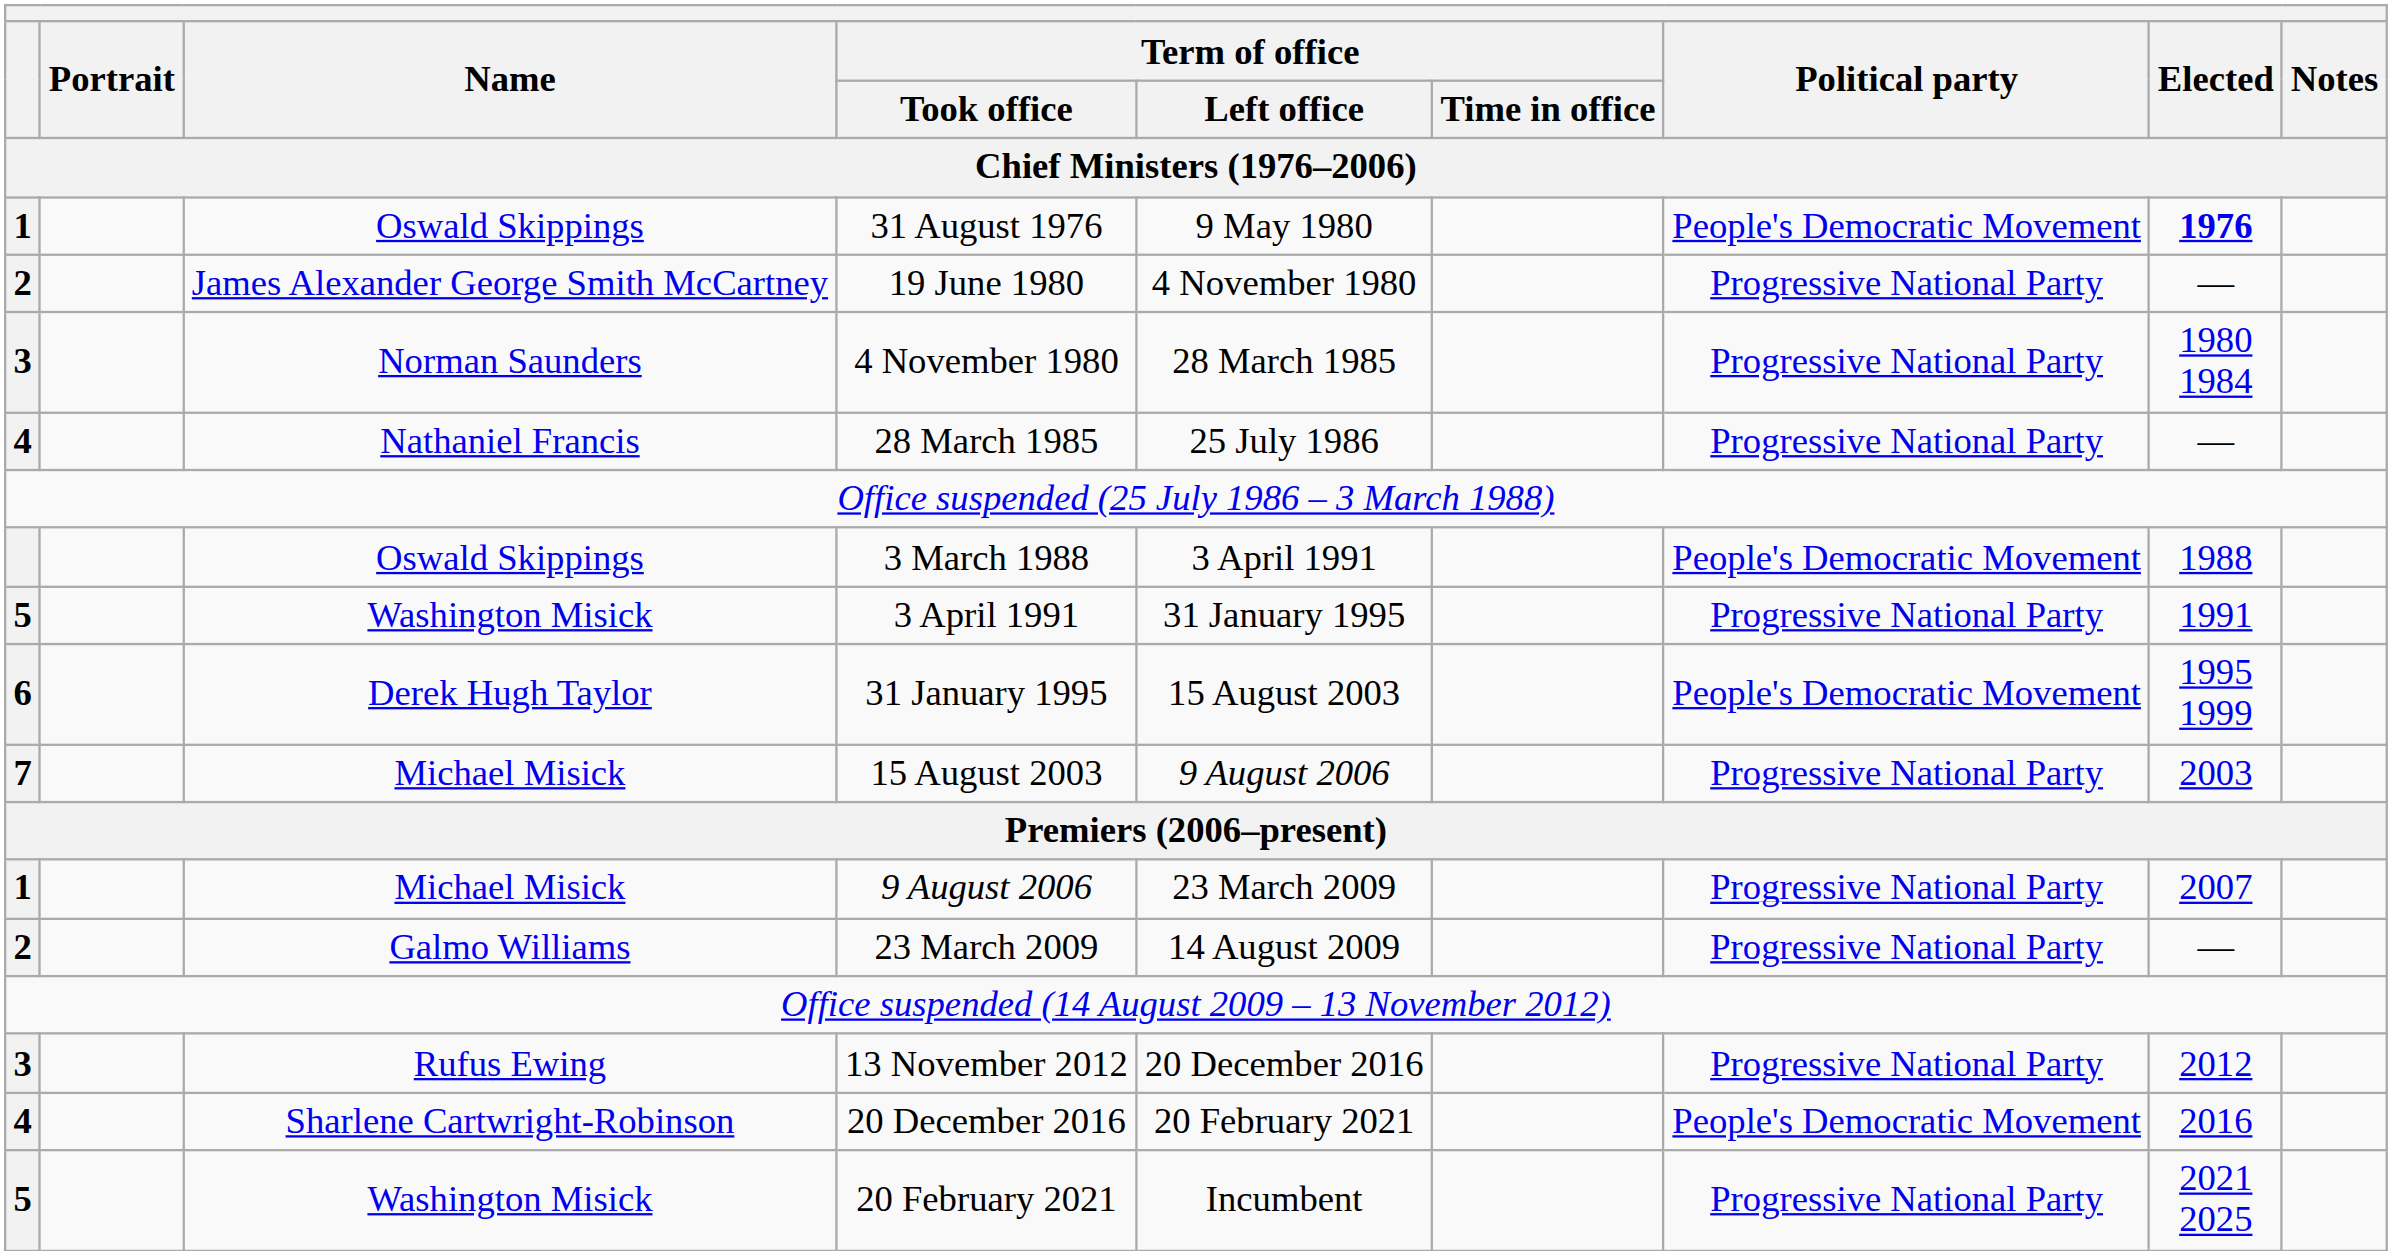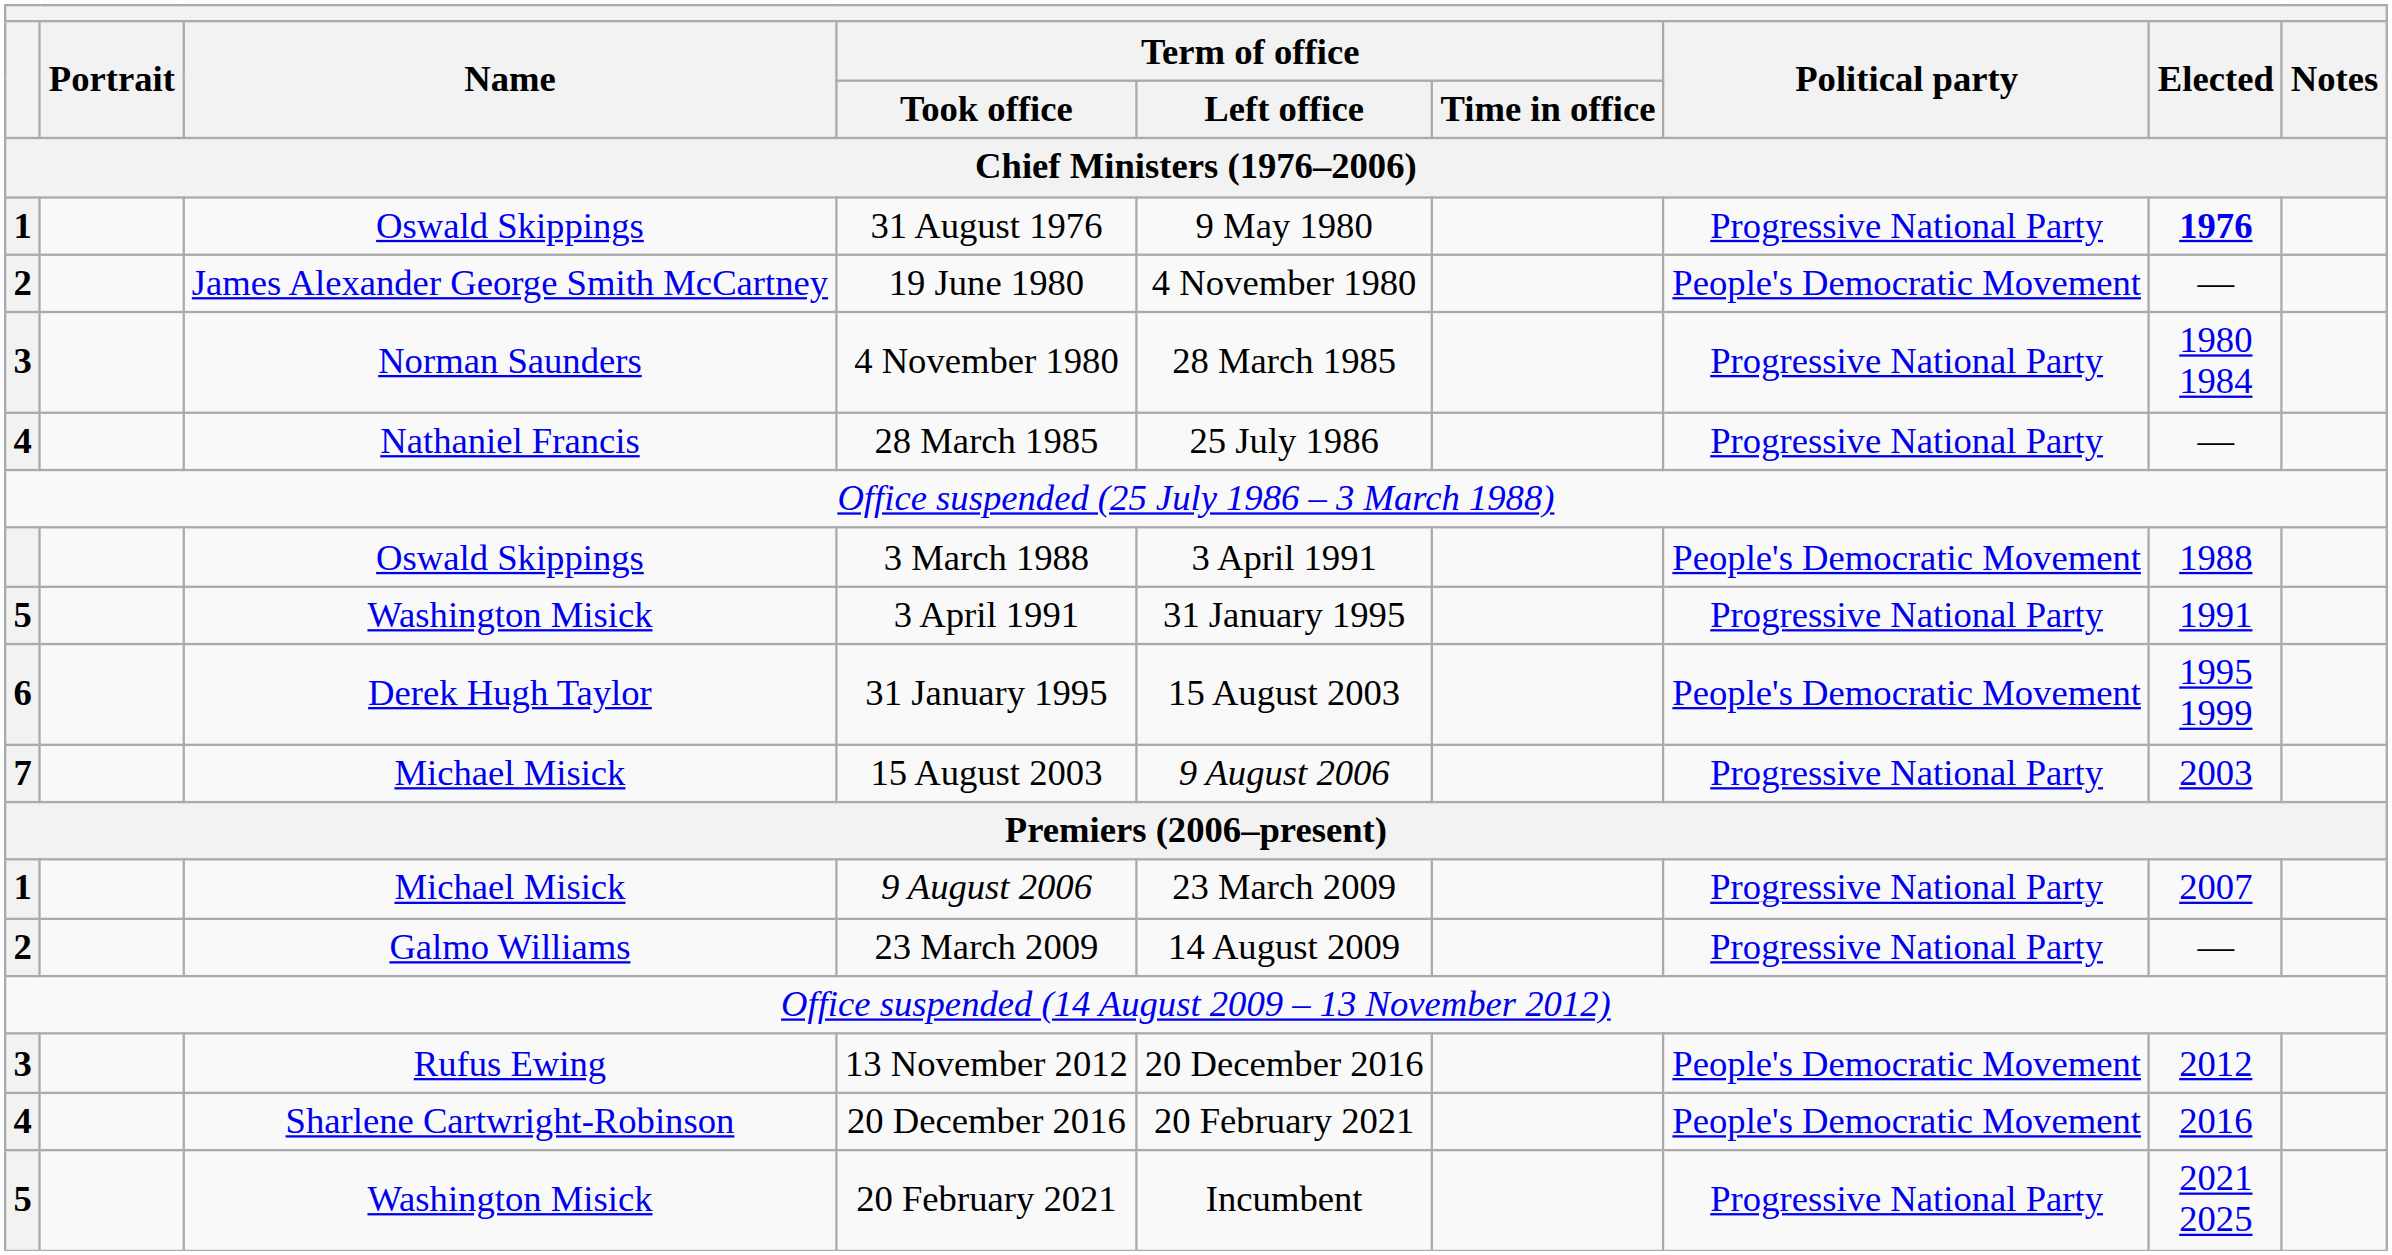(1907, 224) People's Democratic Movement -> (1907, 224) Progressive National Party
(1907, 282) Progressive National Party -> (1907, 282) People's Democratic Movement
(1907, 1062) Progressive National Party -> (1907, 1062) People's Democratic Movement
